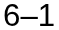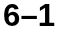(29, 15) normal -> (29, 15) bold
